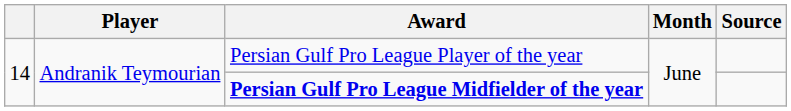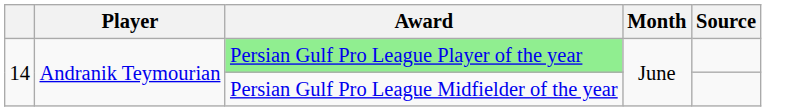(406, 55) no background -> (406, 55) lightgreen background
(437, 89) bold -> (424, 89) normal
